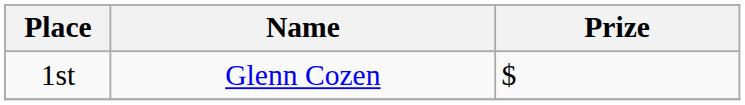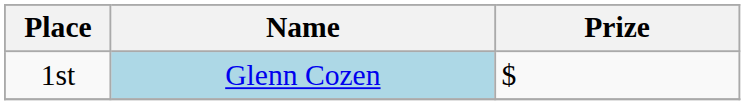(303, 74) no background -> (303, 74) lightblue background
